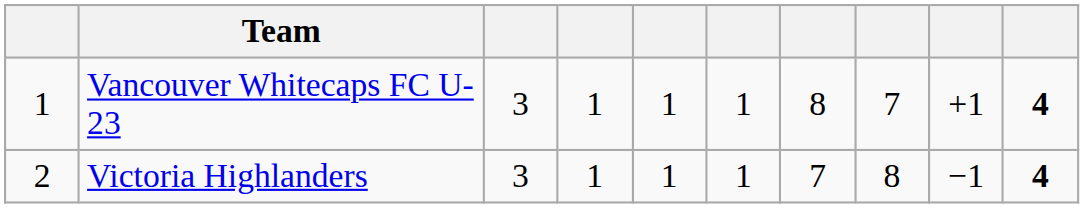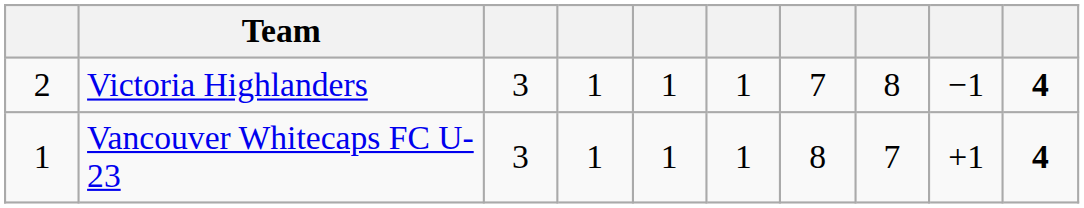rows swapped: (280, 103) <-> (227, 175)
